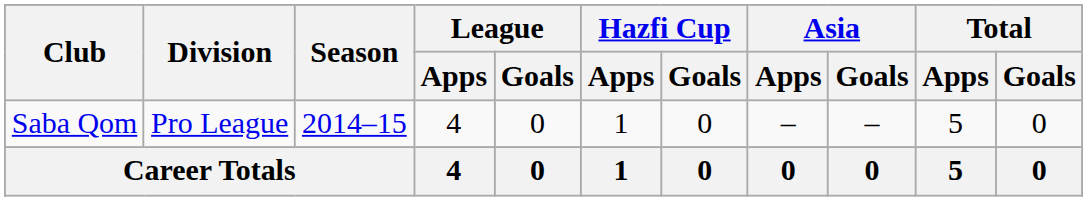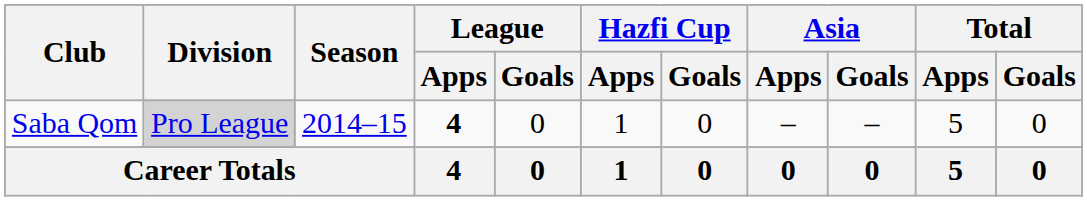(220, 123) no background -> (220, 123) lightgrey background
(454, 123) normal -> (454, 123) bold
